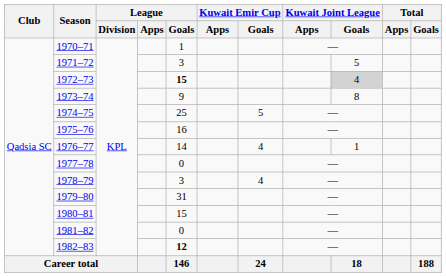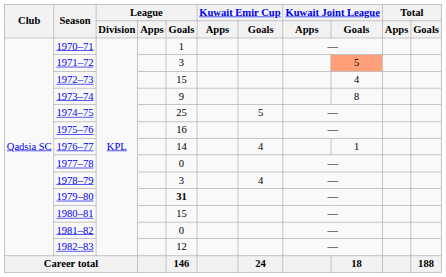(357, 63) no background -> (357, 63) lightsalmon background
(181, 79) bold -> (181, 79) normal
(357, 79) lightgrey background -> (357, 79) no background
(181, 197) normal -> (181, 197) bold
(181, 247) bold -> (181, 247) normal
